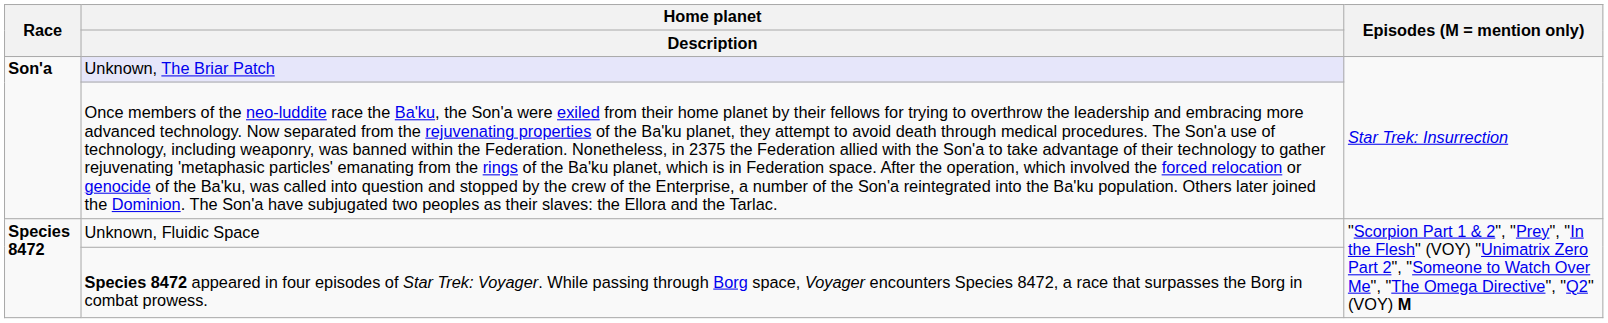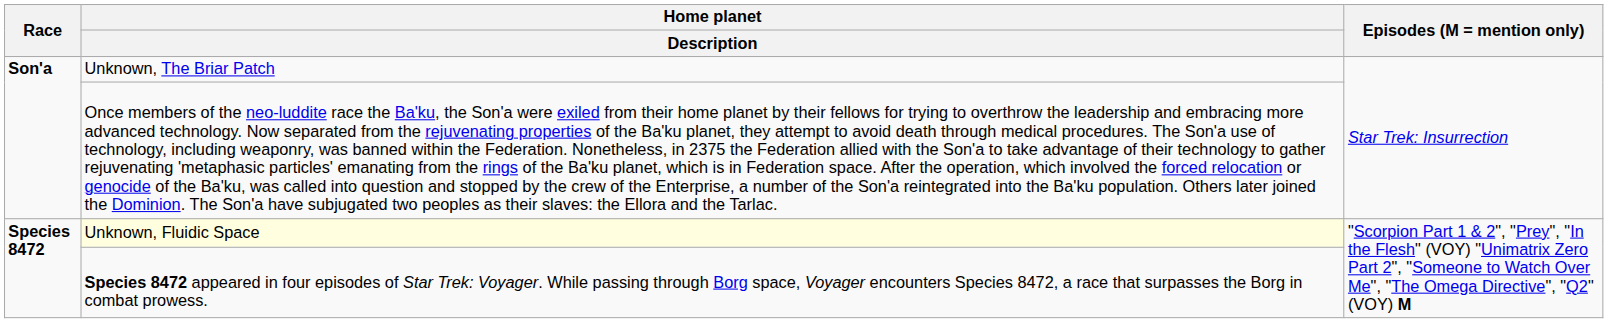(180, 69) lavender background -> (180, 69) no background
(172, 232) no background -> (172, 232) lightyellow background
